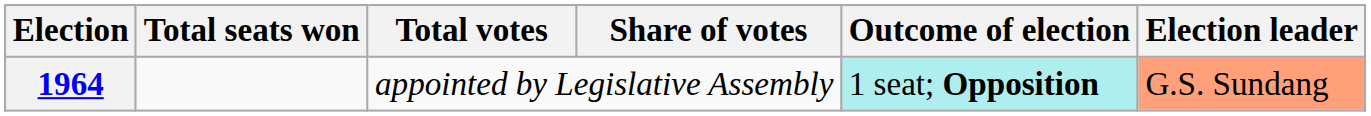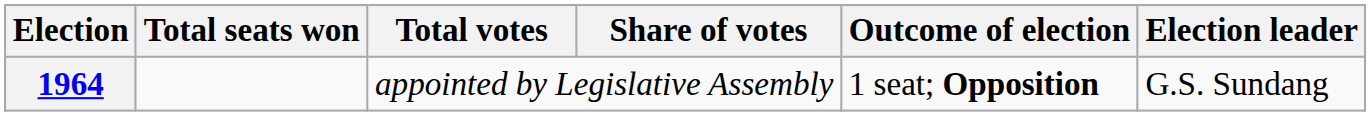(974, 83) paleturquoise background -> (974, 83) no background
(1237, 83) lightsalmon background -> (1237, 83) no background
